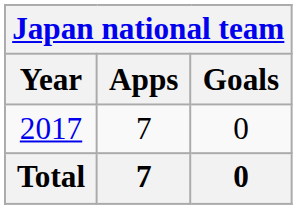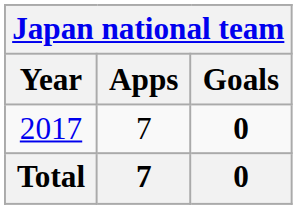(241, 128) normal -> (241, 128) bold
